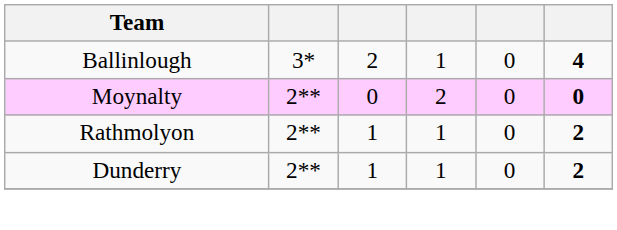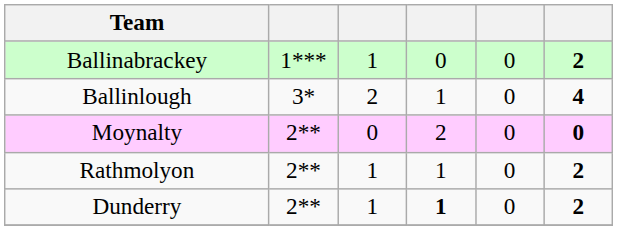+ row: (137, 59)
(441, 170) normal -> (441, 206) bold
